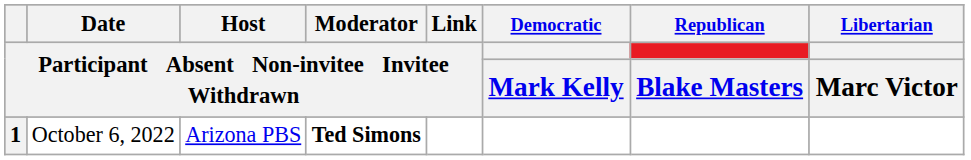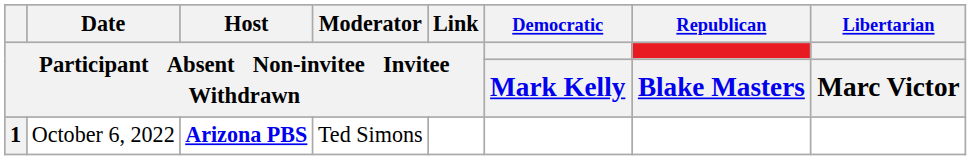(243, 134) normal -> (246, 134) bold
(366, 134) bold -> (370, 134) normal
